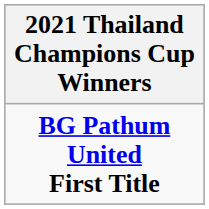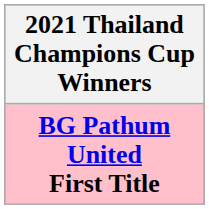(104, 153) no background -> (104, 153) pink background
